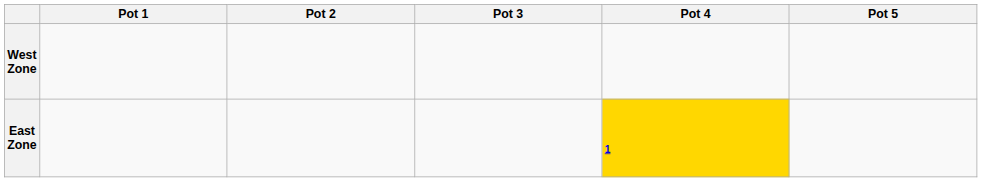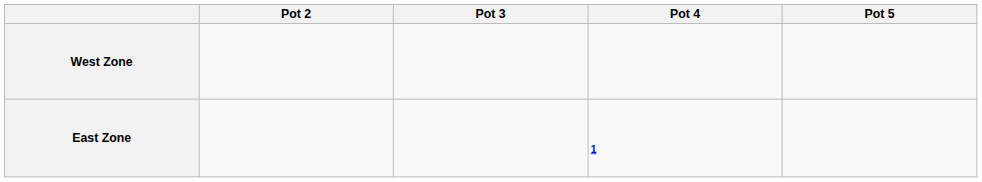- column: (133, 14)
(608, 149) gold background -> (594, 149) no background
